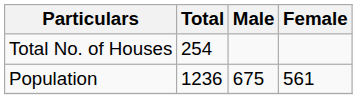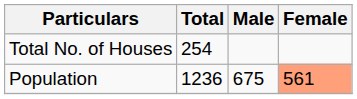(299, 78) no background -> (299, 78) lightsalmon background
